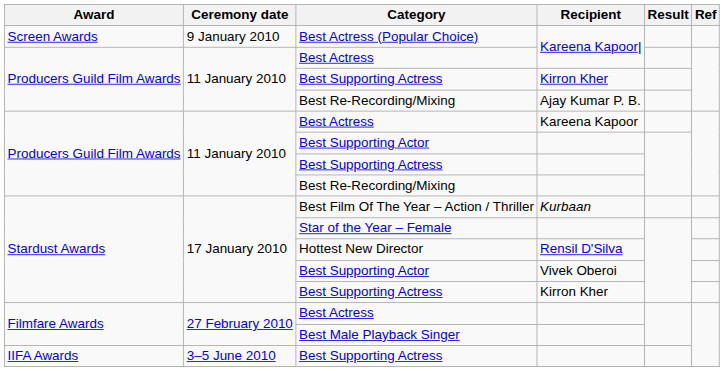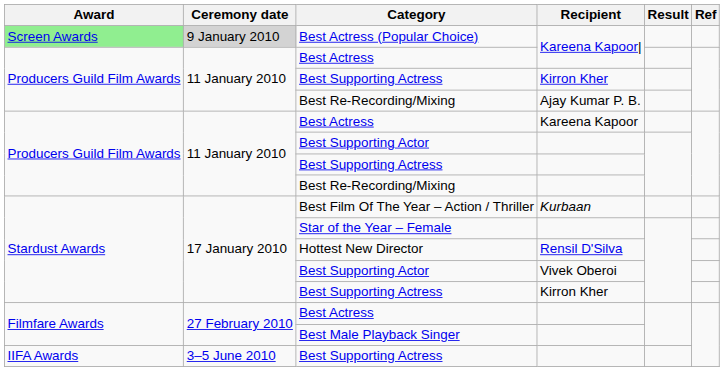(53, 36) no background -> (53, 36) lightgreen background
(233, 36) no background -> (233, 36) lightgrey background
